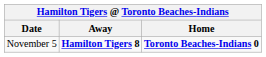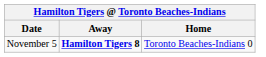(201, 44) bold -> (198, 44) normal
